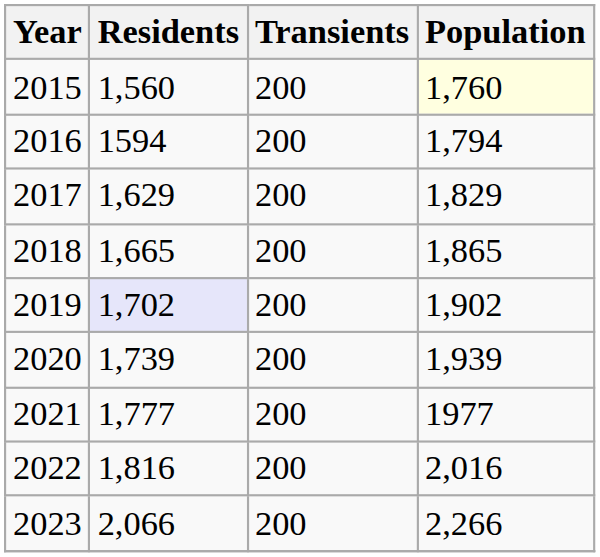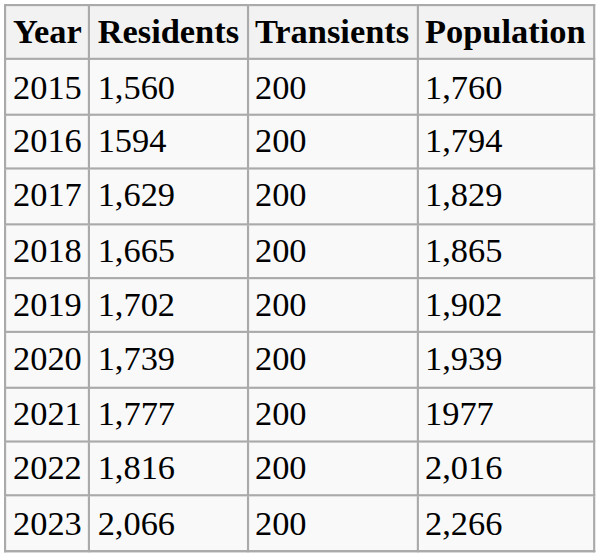(464, 86) lightyellow background -> (464, 86) no background
(136, 304) lavender background -> (136, 304) no background
